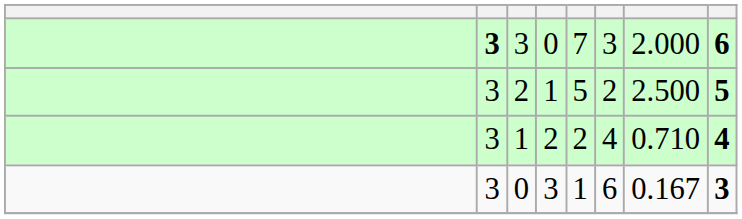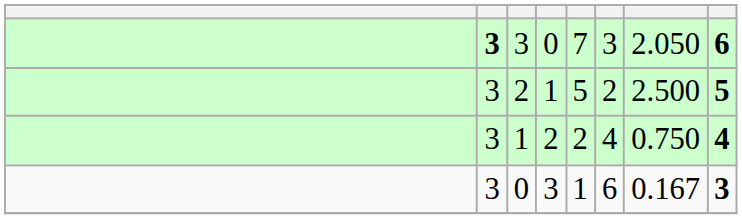(666, 42) 2.000 -> (666, 42) 2.050
(666, 139) 0.710 -> (666, 139) 0.750
